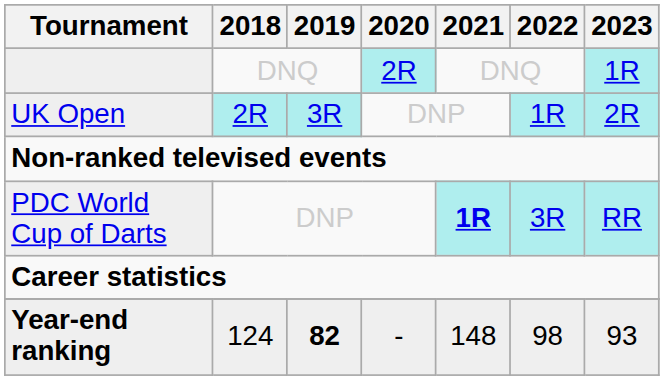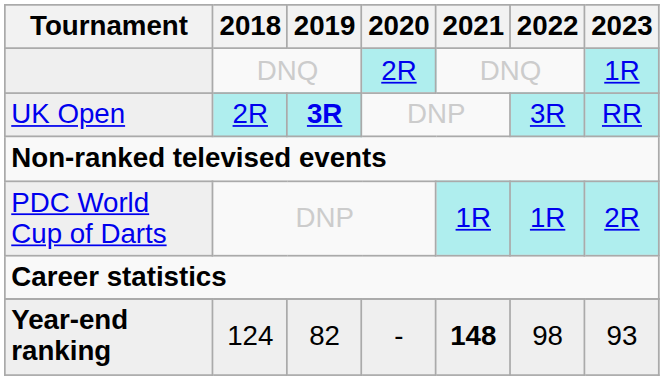(325, 114) normal -> (325, 114) bold
(548, 114) 1R -> (548, 114) 3R
(622, 114) 2R -> (622, 114) RR
(473, 217) bold -> (473, 217) normal
(548, 217) 3R -> (548, 217) 1R
(622, 217) RR -> (622, 217) 2R
(325, 336) bold -> (325, 336) normal
(473, 336) normal -> (473, 336) bold
